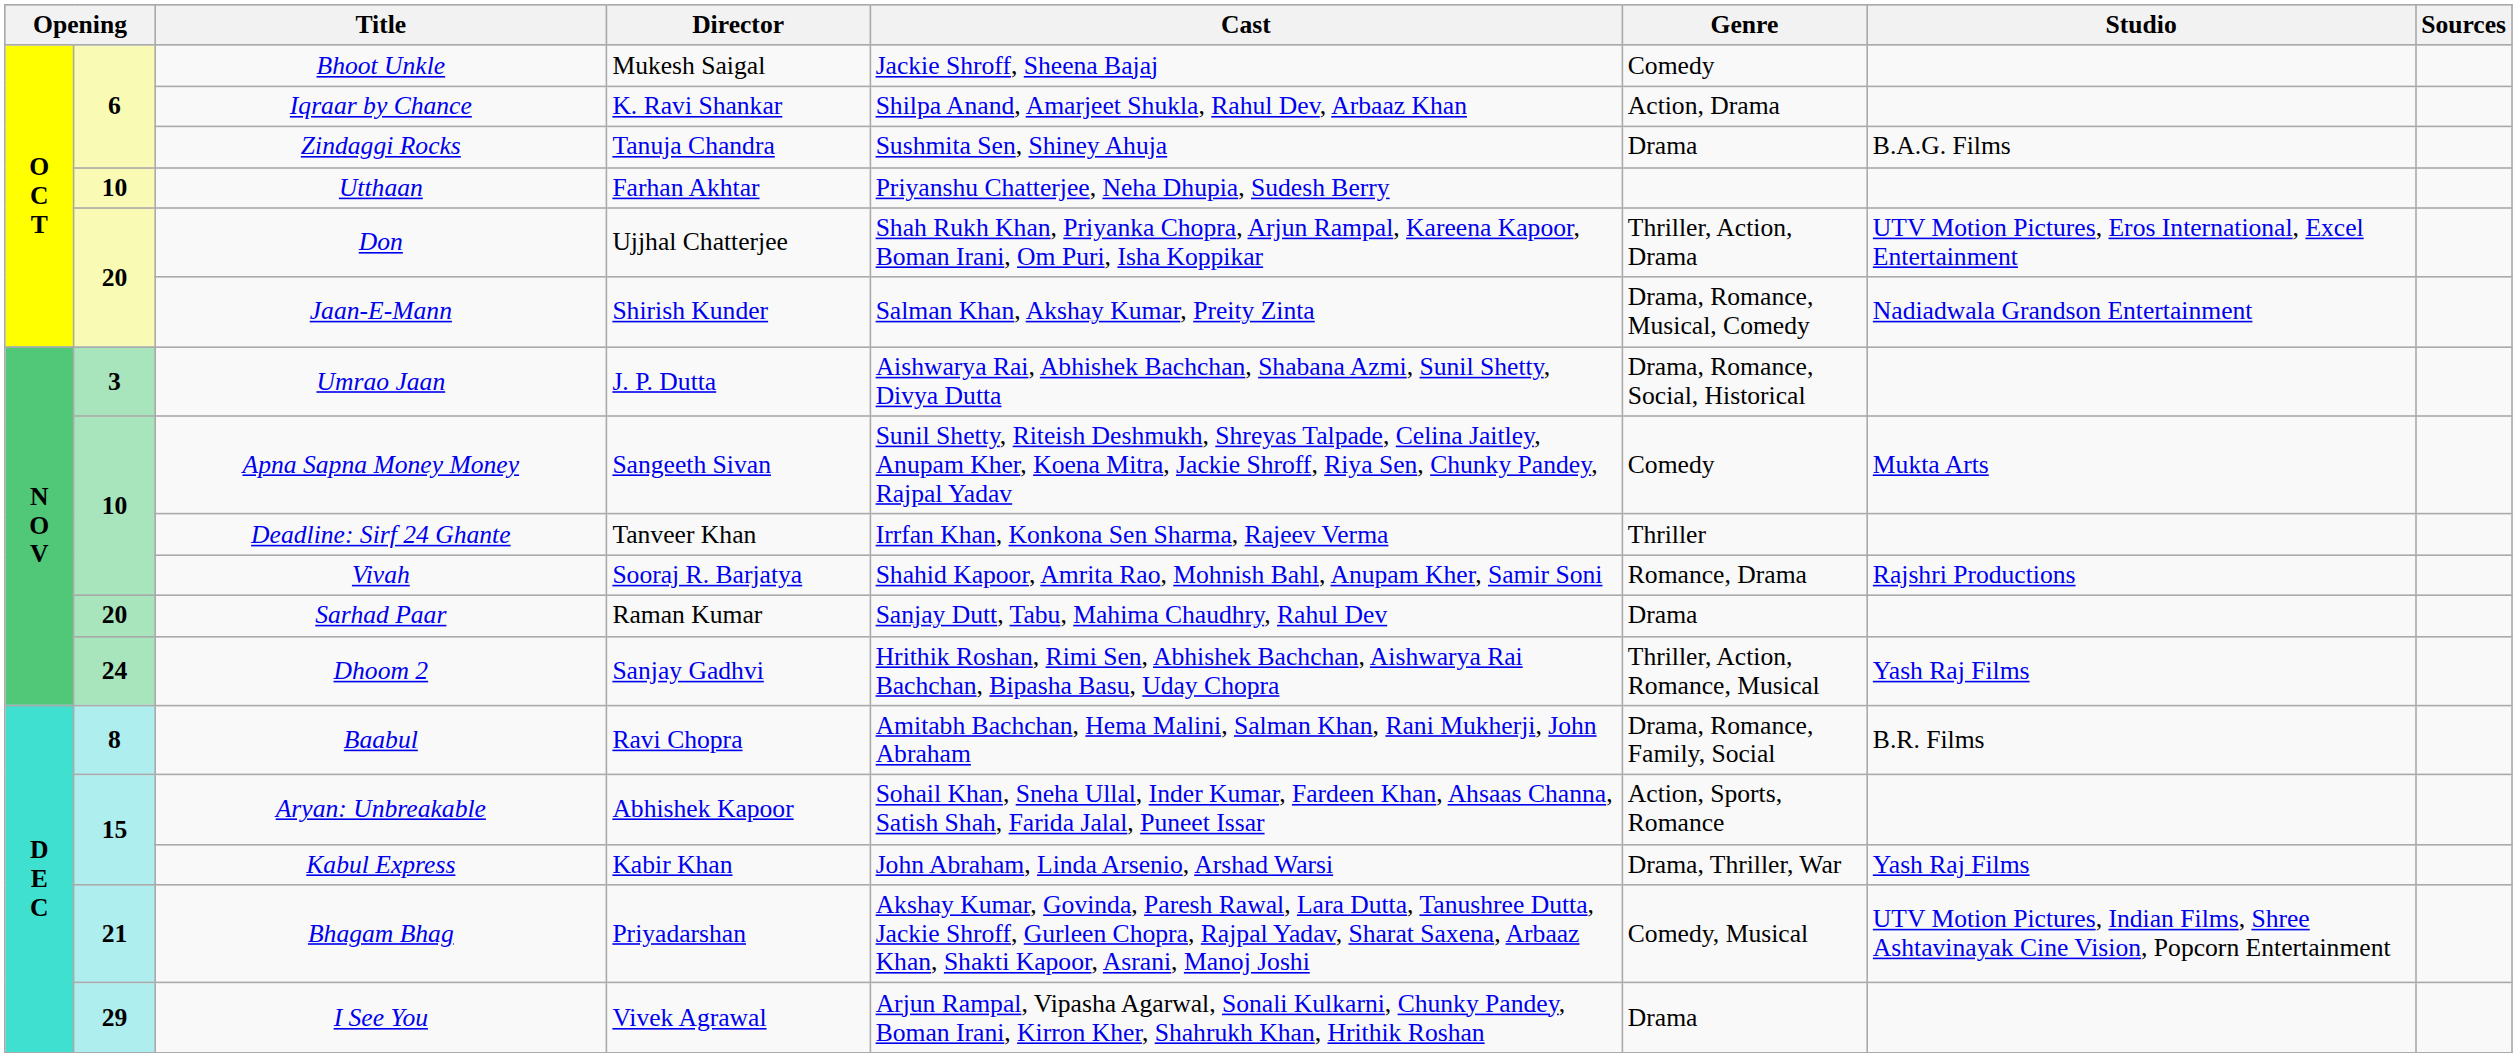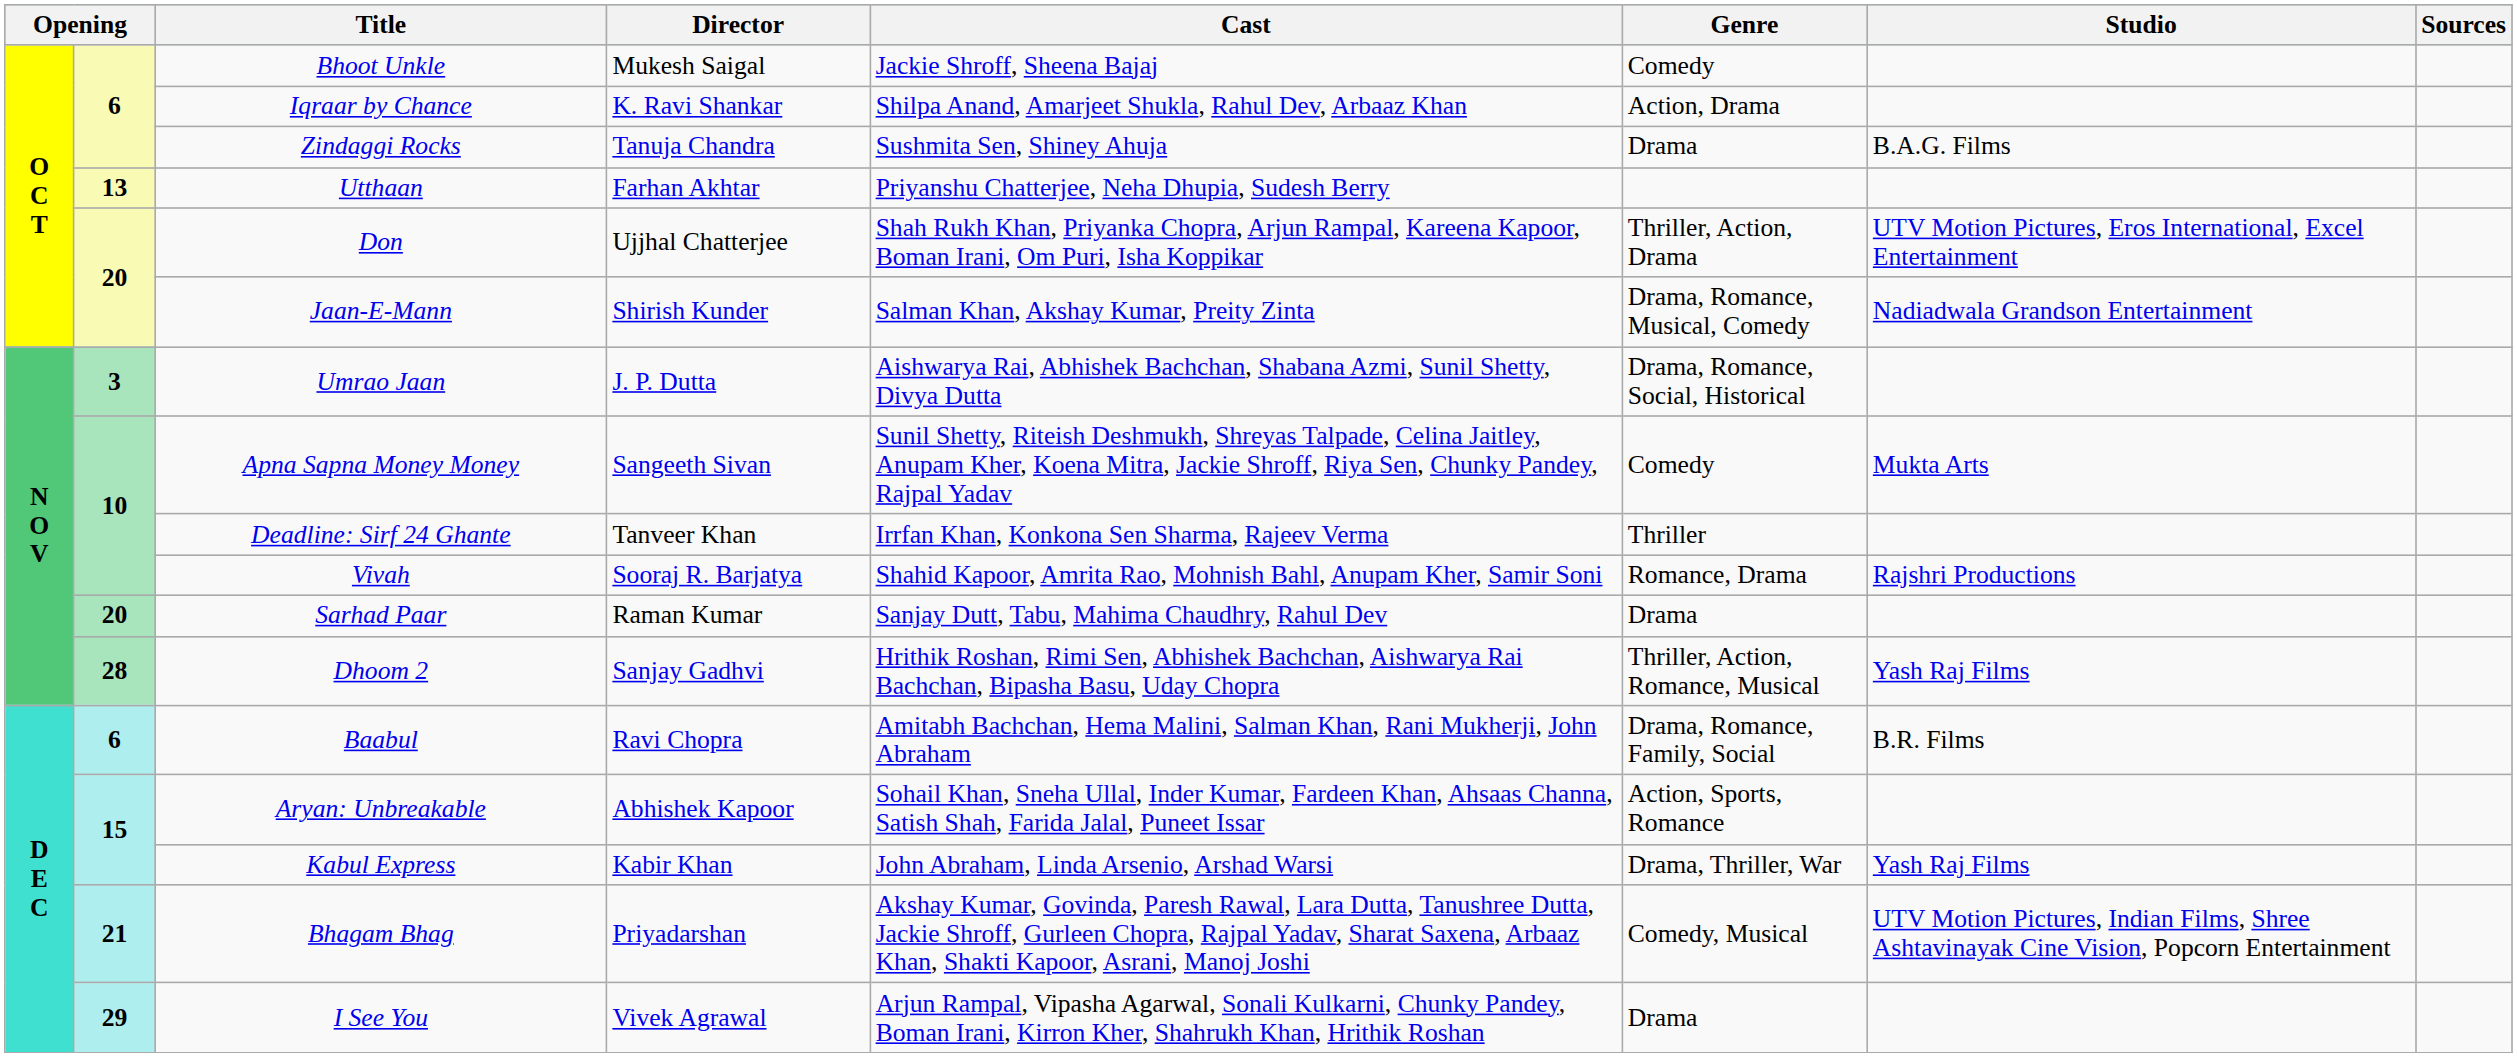(115, 187) 10 -> (115, 187) 13
(115, 670) 24 -> (115, 670) 28
(115, 739) 8 -> (115, 739) 6
